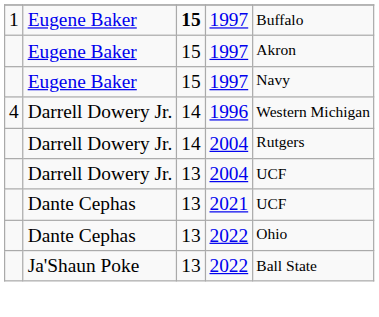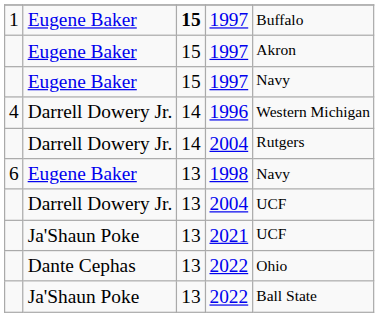+ row: (14, 173)
(82, 204) Dante Cephas -> (83, 235) Ja'Shaun Poke
